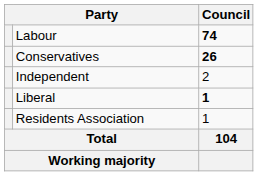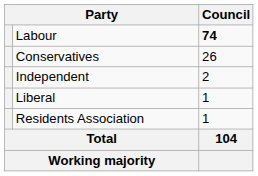(209, 56) bold -> (209, 56) normal
(206, 98) bold -> (206, 98) normal
